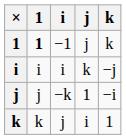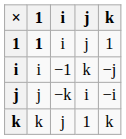(63, 43) −1 -> (63, 43) i
(109, 43) k -> (109, 43) 1
(63, 69) i -> (63, 69) −1
(87, 95) 1 -> (87, 95) i
(87, 121) i -> (87, 121) 1
(109, 121) 1 -> (109, 121) k
